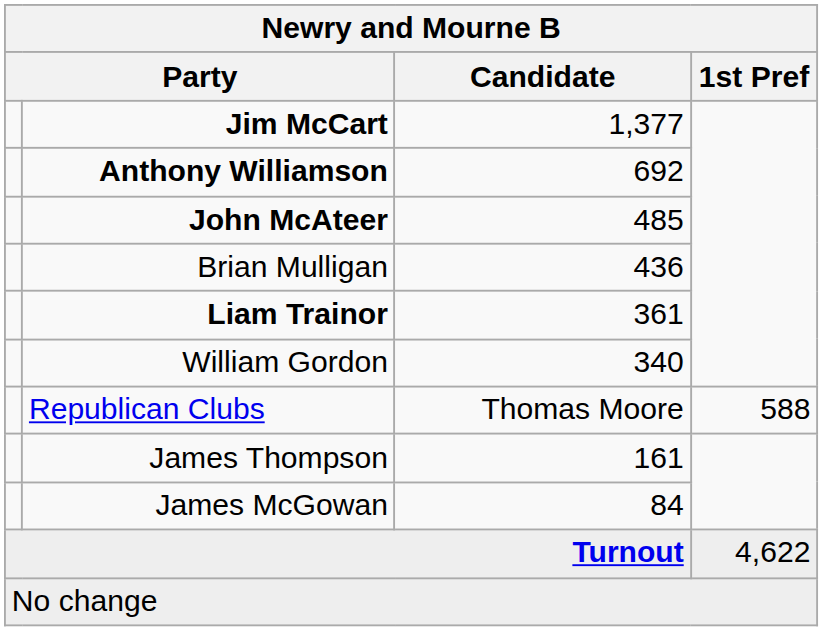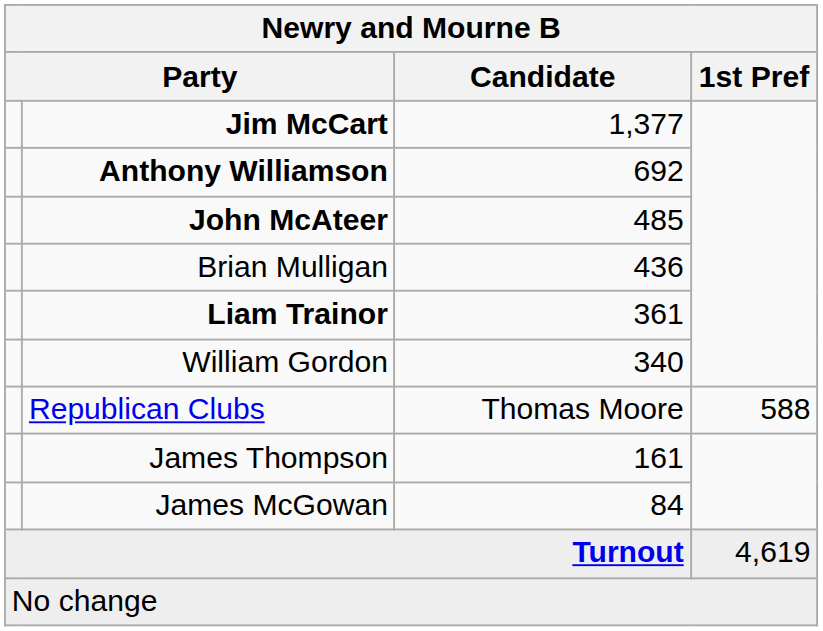(773, 553) 4,622 -> (773, 553) 4,619
